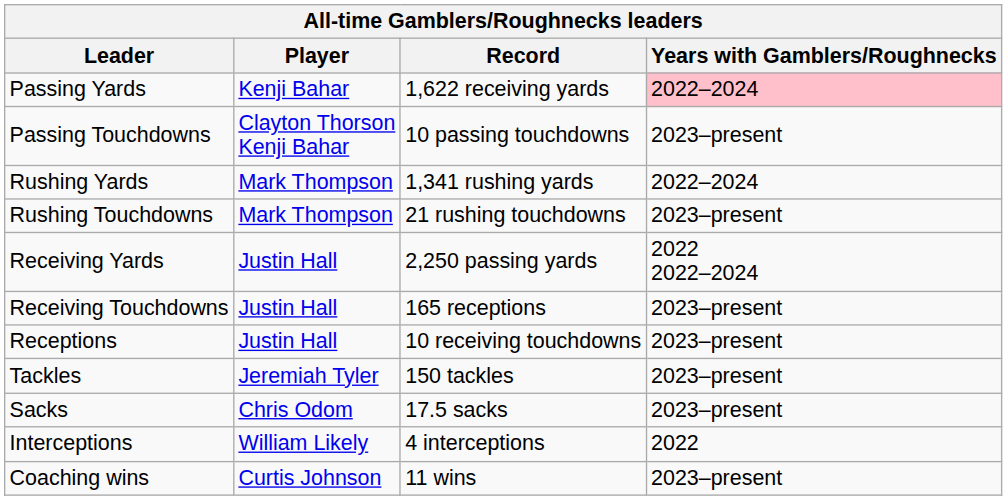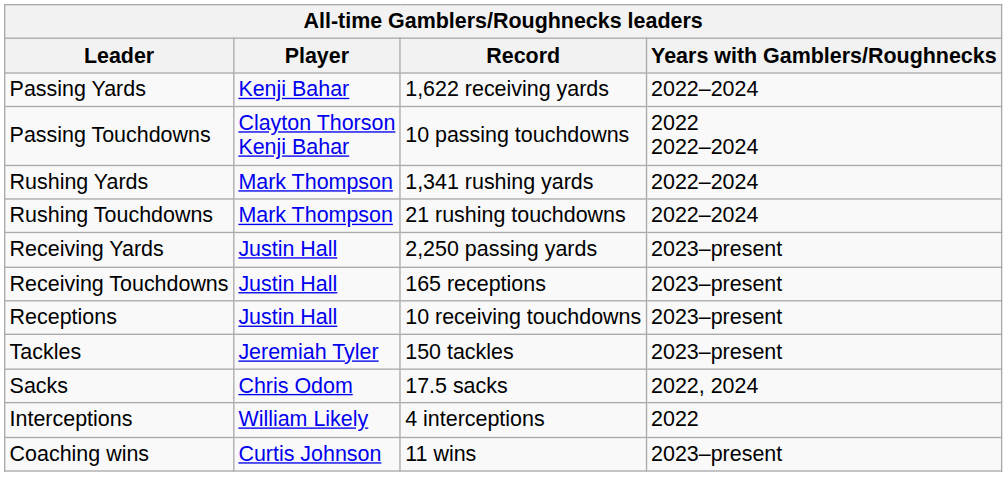(705, 89) pink background -> (705, 89) no background
(717, 135) 2023–present -> (705, 135) 2022 2022–2024
(717, 215) 2023–present -> (705, 215) 2022–2024
(705, 261) 2022 2022–2024 -> (717, 249) 2023–present
(717, 409) 2023–present -> (705, 385) 2022, 2024
